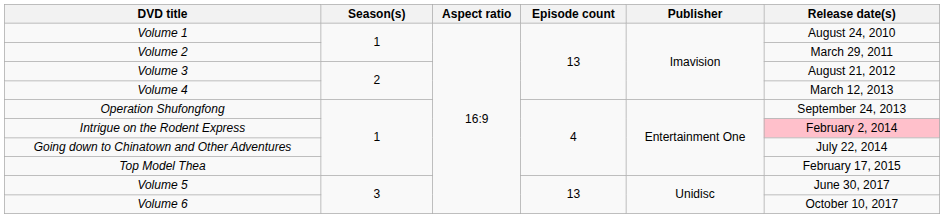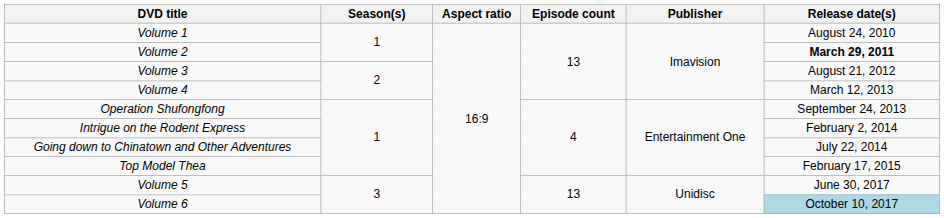(852, 52) normal -> (852, 52) bold
(852, 128) pink background -> (852, 128) no background
(852, 204) no background -> (852, 204) lightblue background
